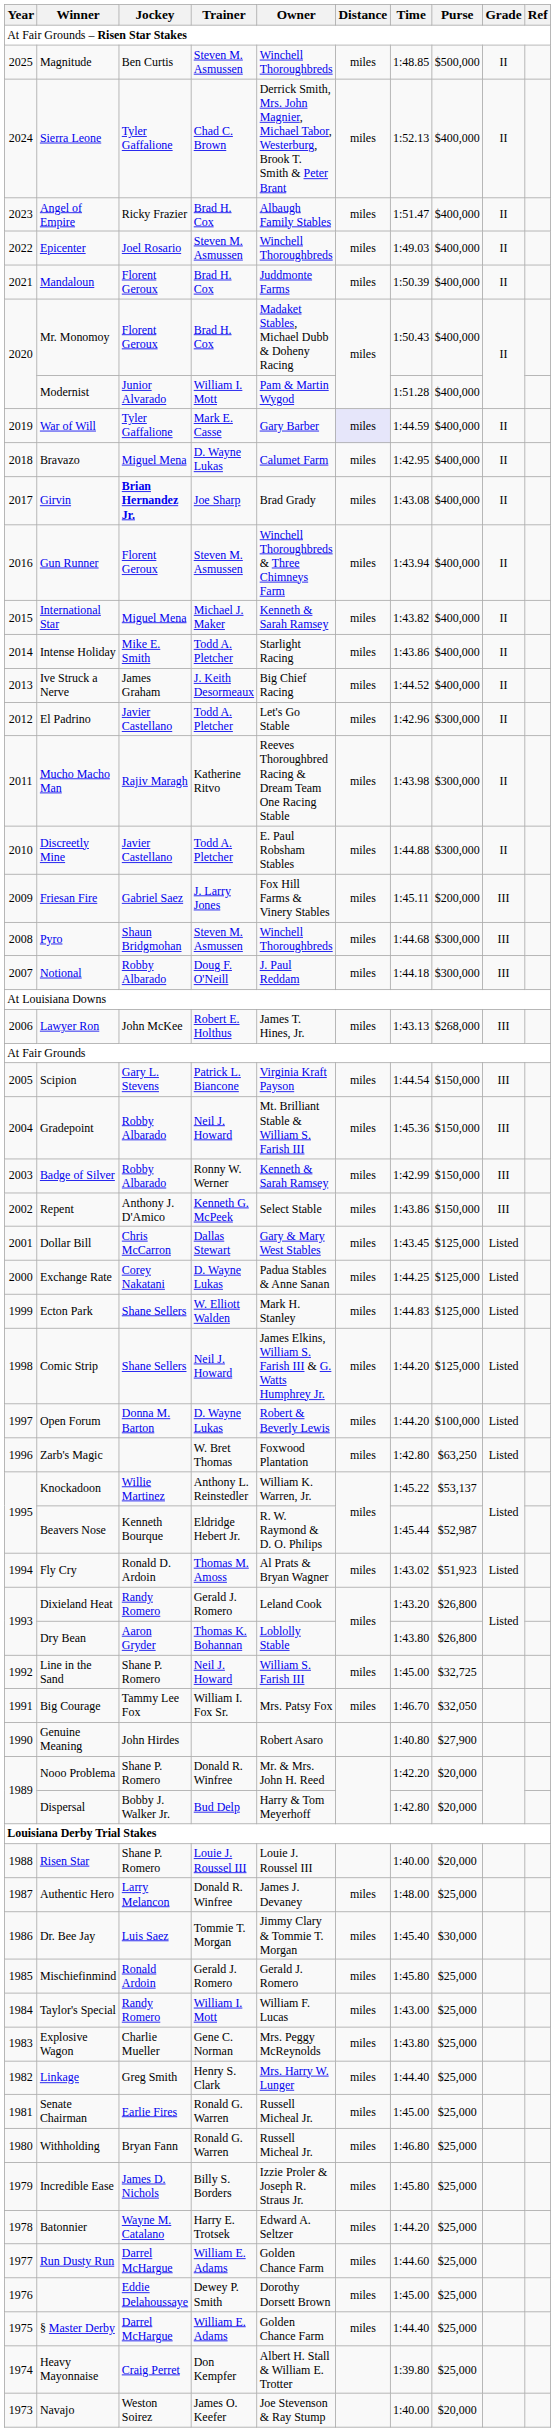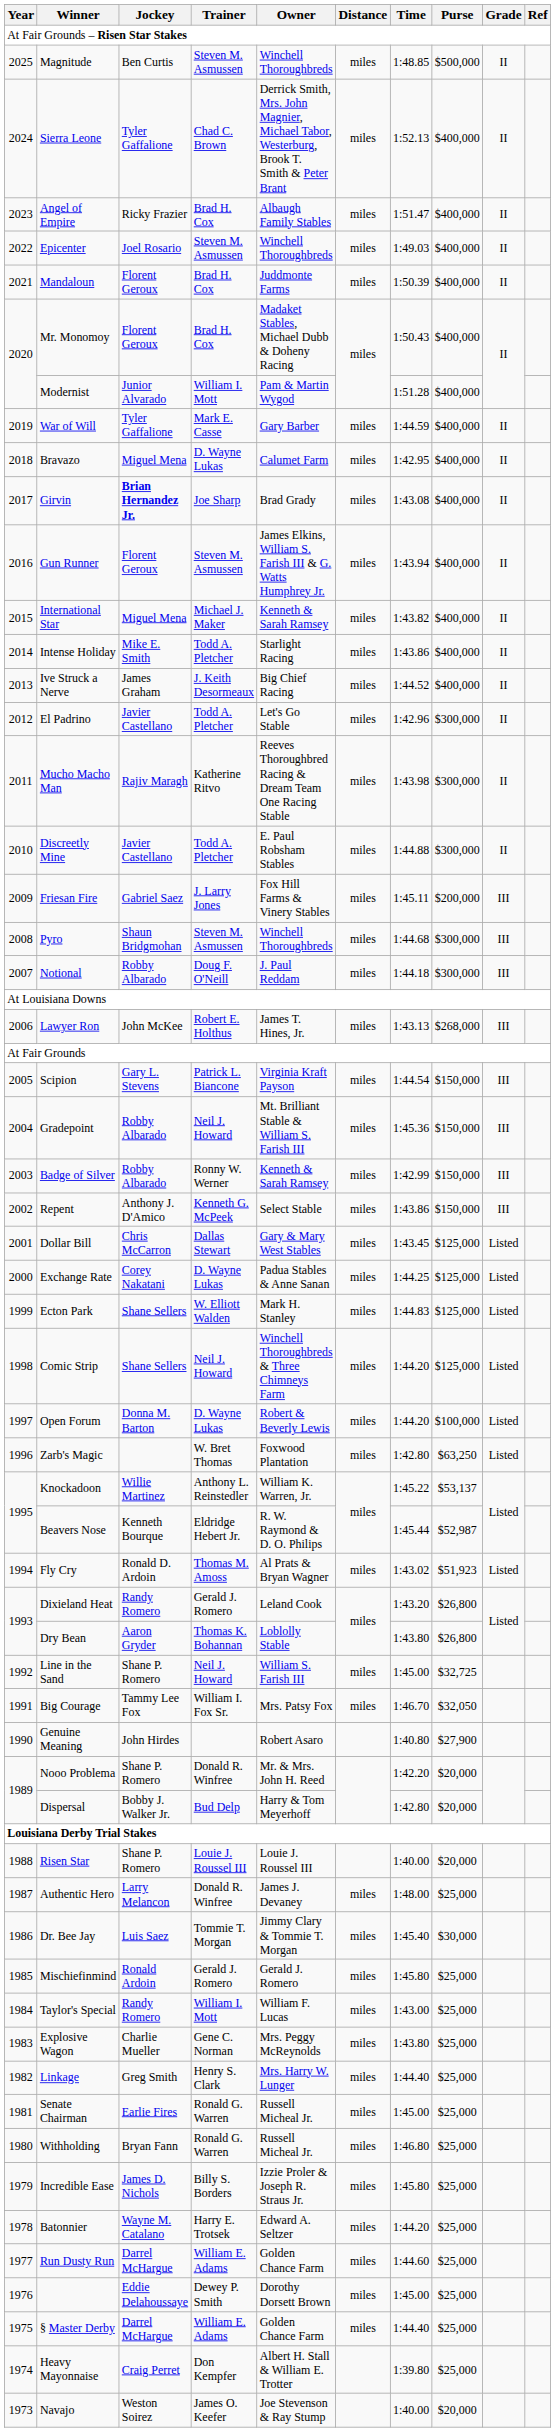(363, 425) lavender background -> (363, 425) no background
(296, 562) Winchell Thoroughbreds & Three Chimneys Farm -> (296, 562) James Elkins, William S. Farish III & G. Watts Humphrey Jr.
(296, 1366) James Elkins, William S. Farish III & G. Watts Humphrey Jr. -> (296, 1366) Winchell Thoroughbreds & Three Chimneys Farm
